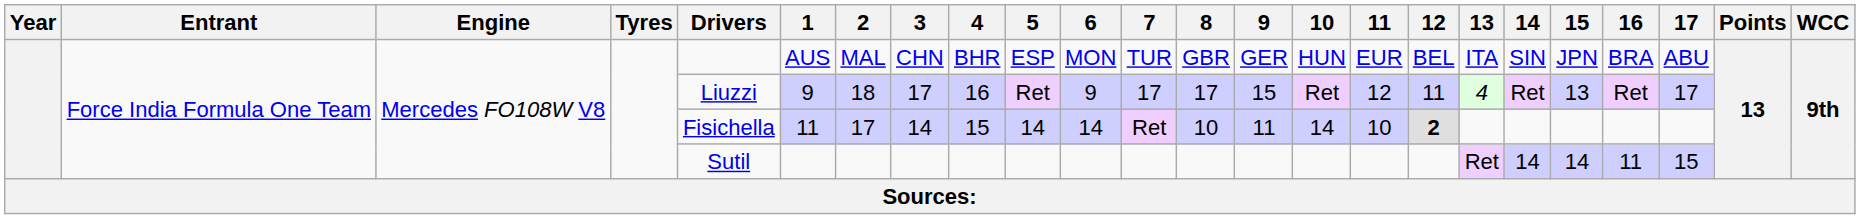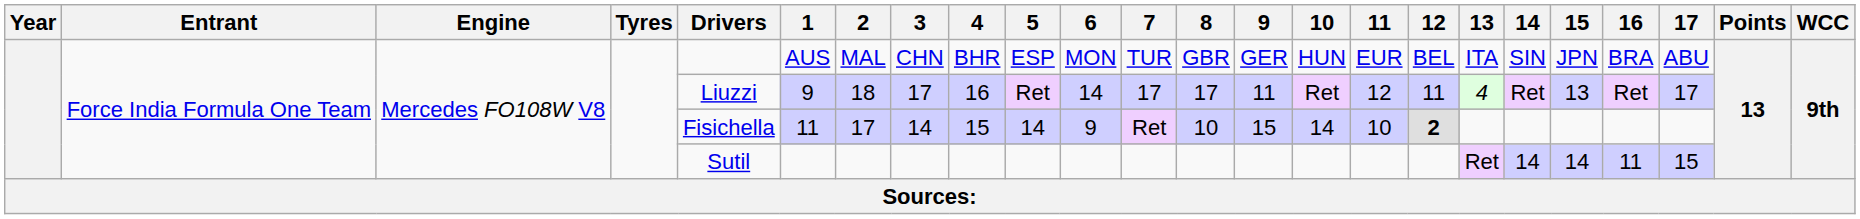(1091, 92) 9 -> (1091, 92) 14
(1264, 92) 15 -> (1264, 92) 11
(1091, 127) 14 -> (1091, 127) 9
(1264, 127) 11 -> (1264, 127) 15
